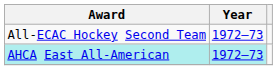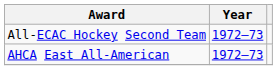(88, 54) paleturquoise background -> (88, 54) no background
(238, 54) paleturquoise background -> (238, 54) no background
